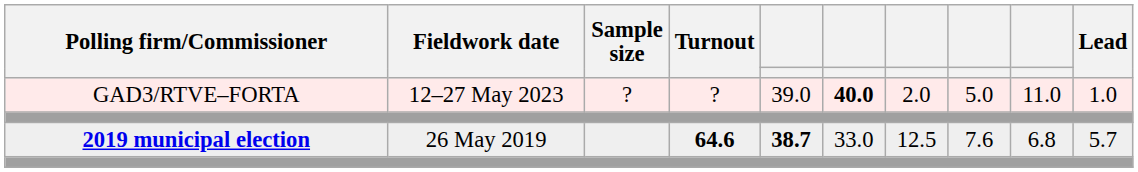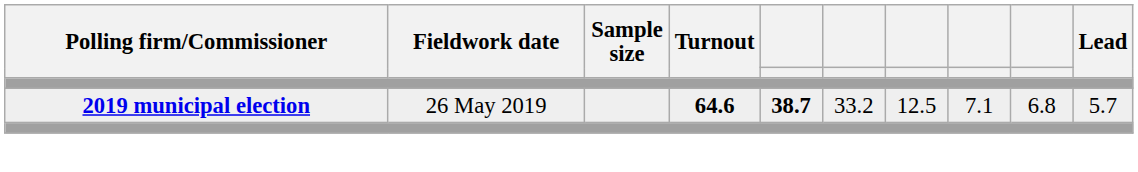- row: (196, 94)
(854, 139) 33.0 -> (854, 105) 33.2
(979, 139) 7.6 -> (979, 105) 7.1
